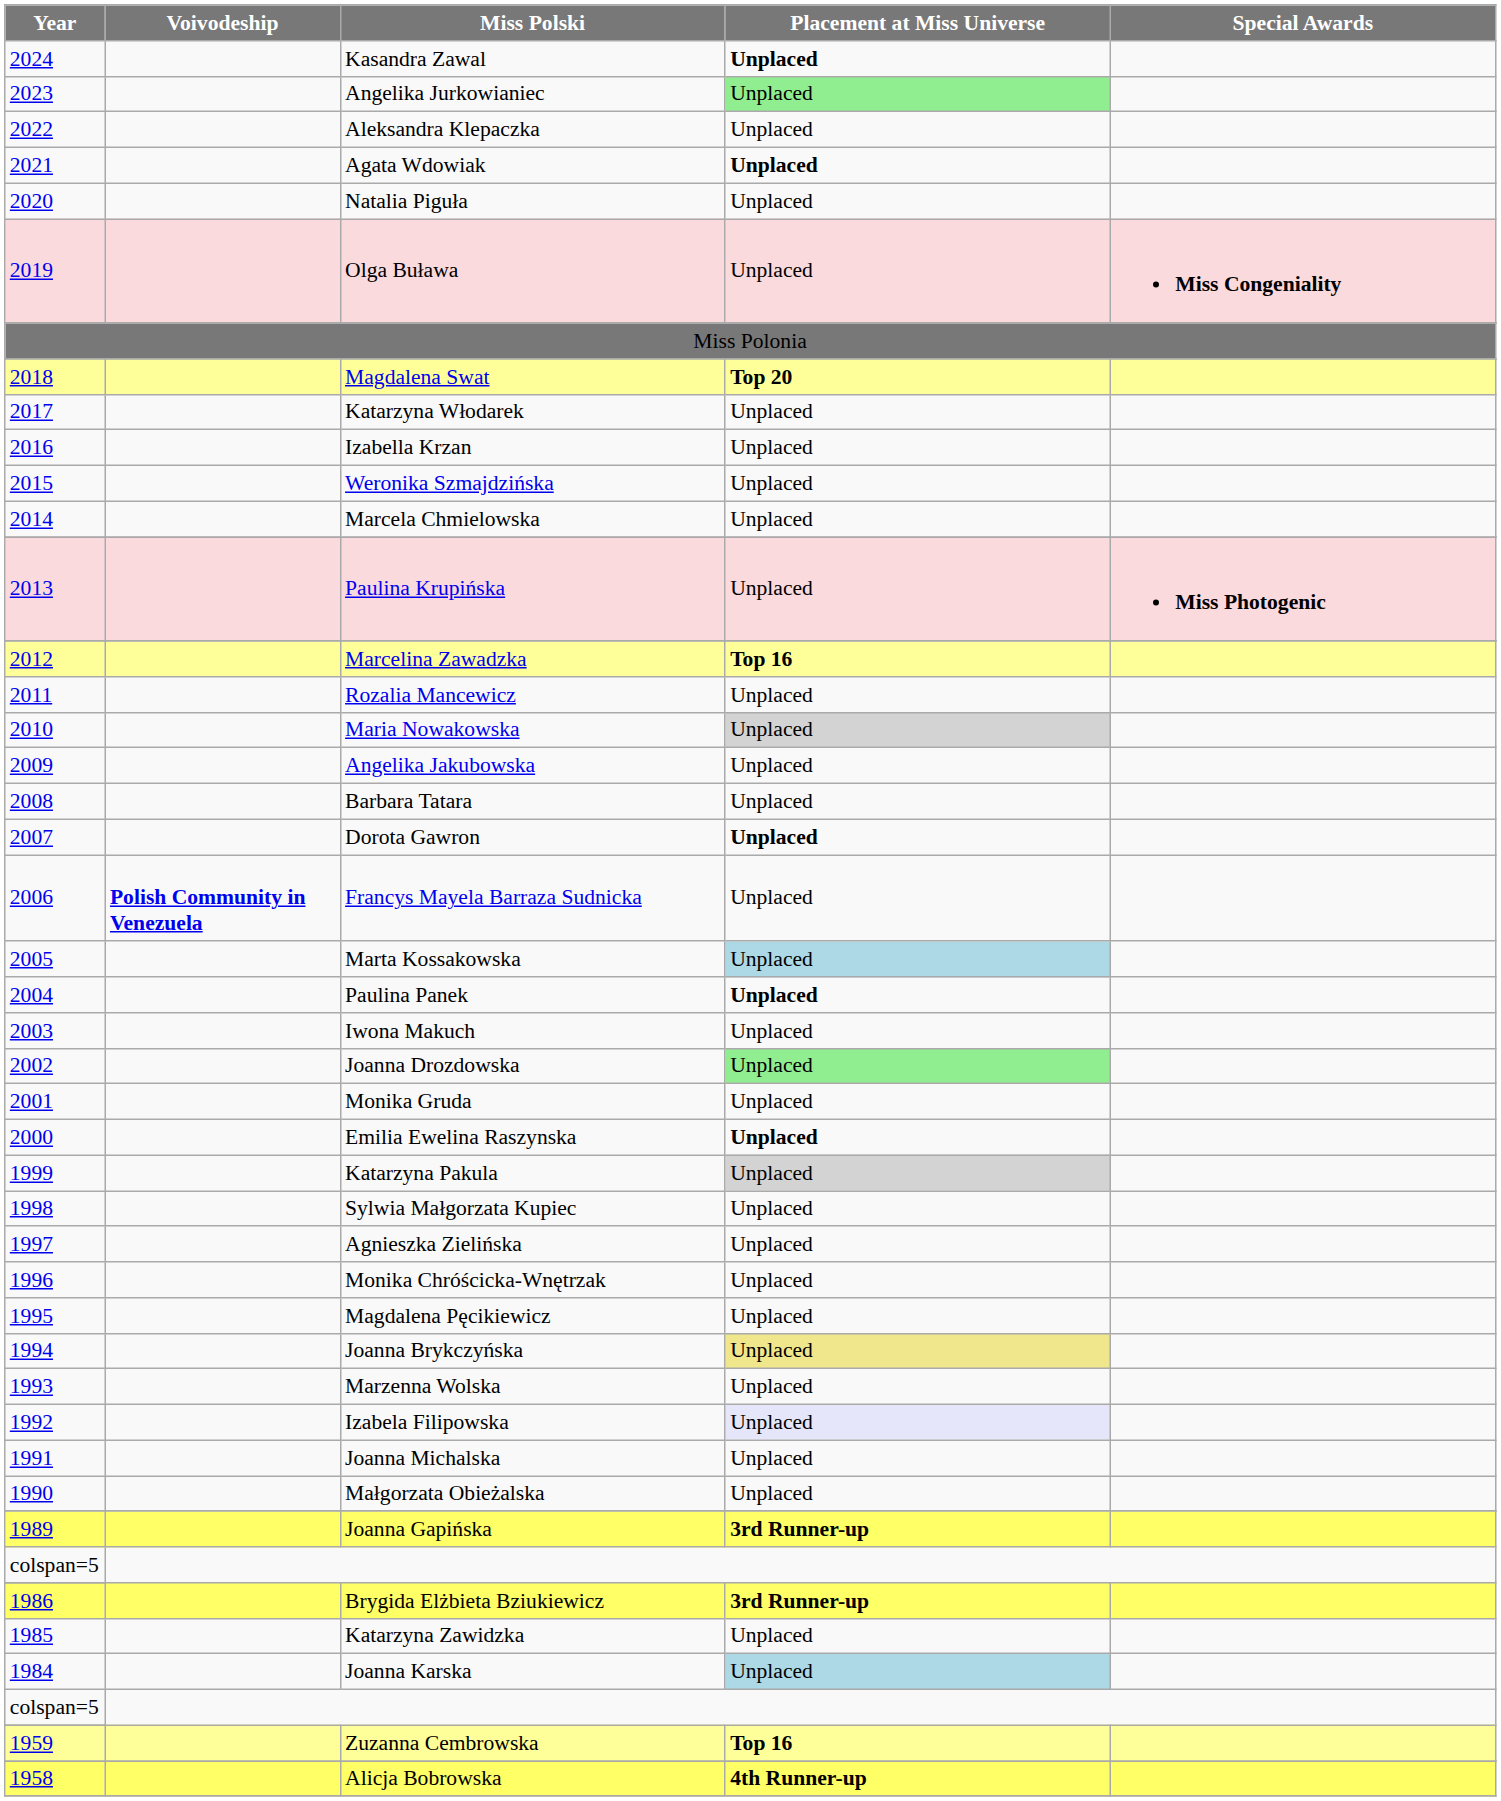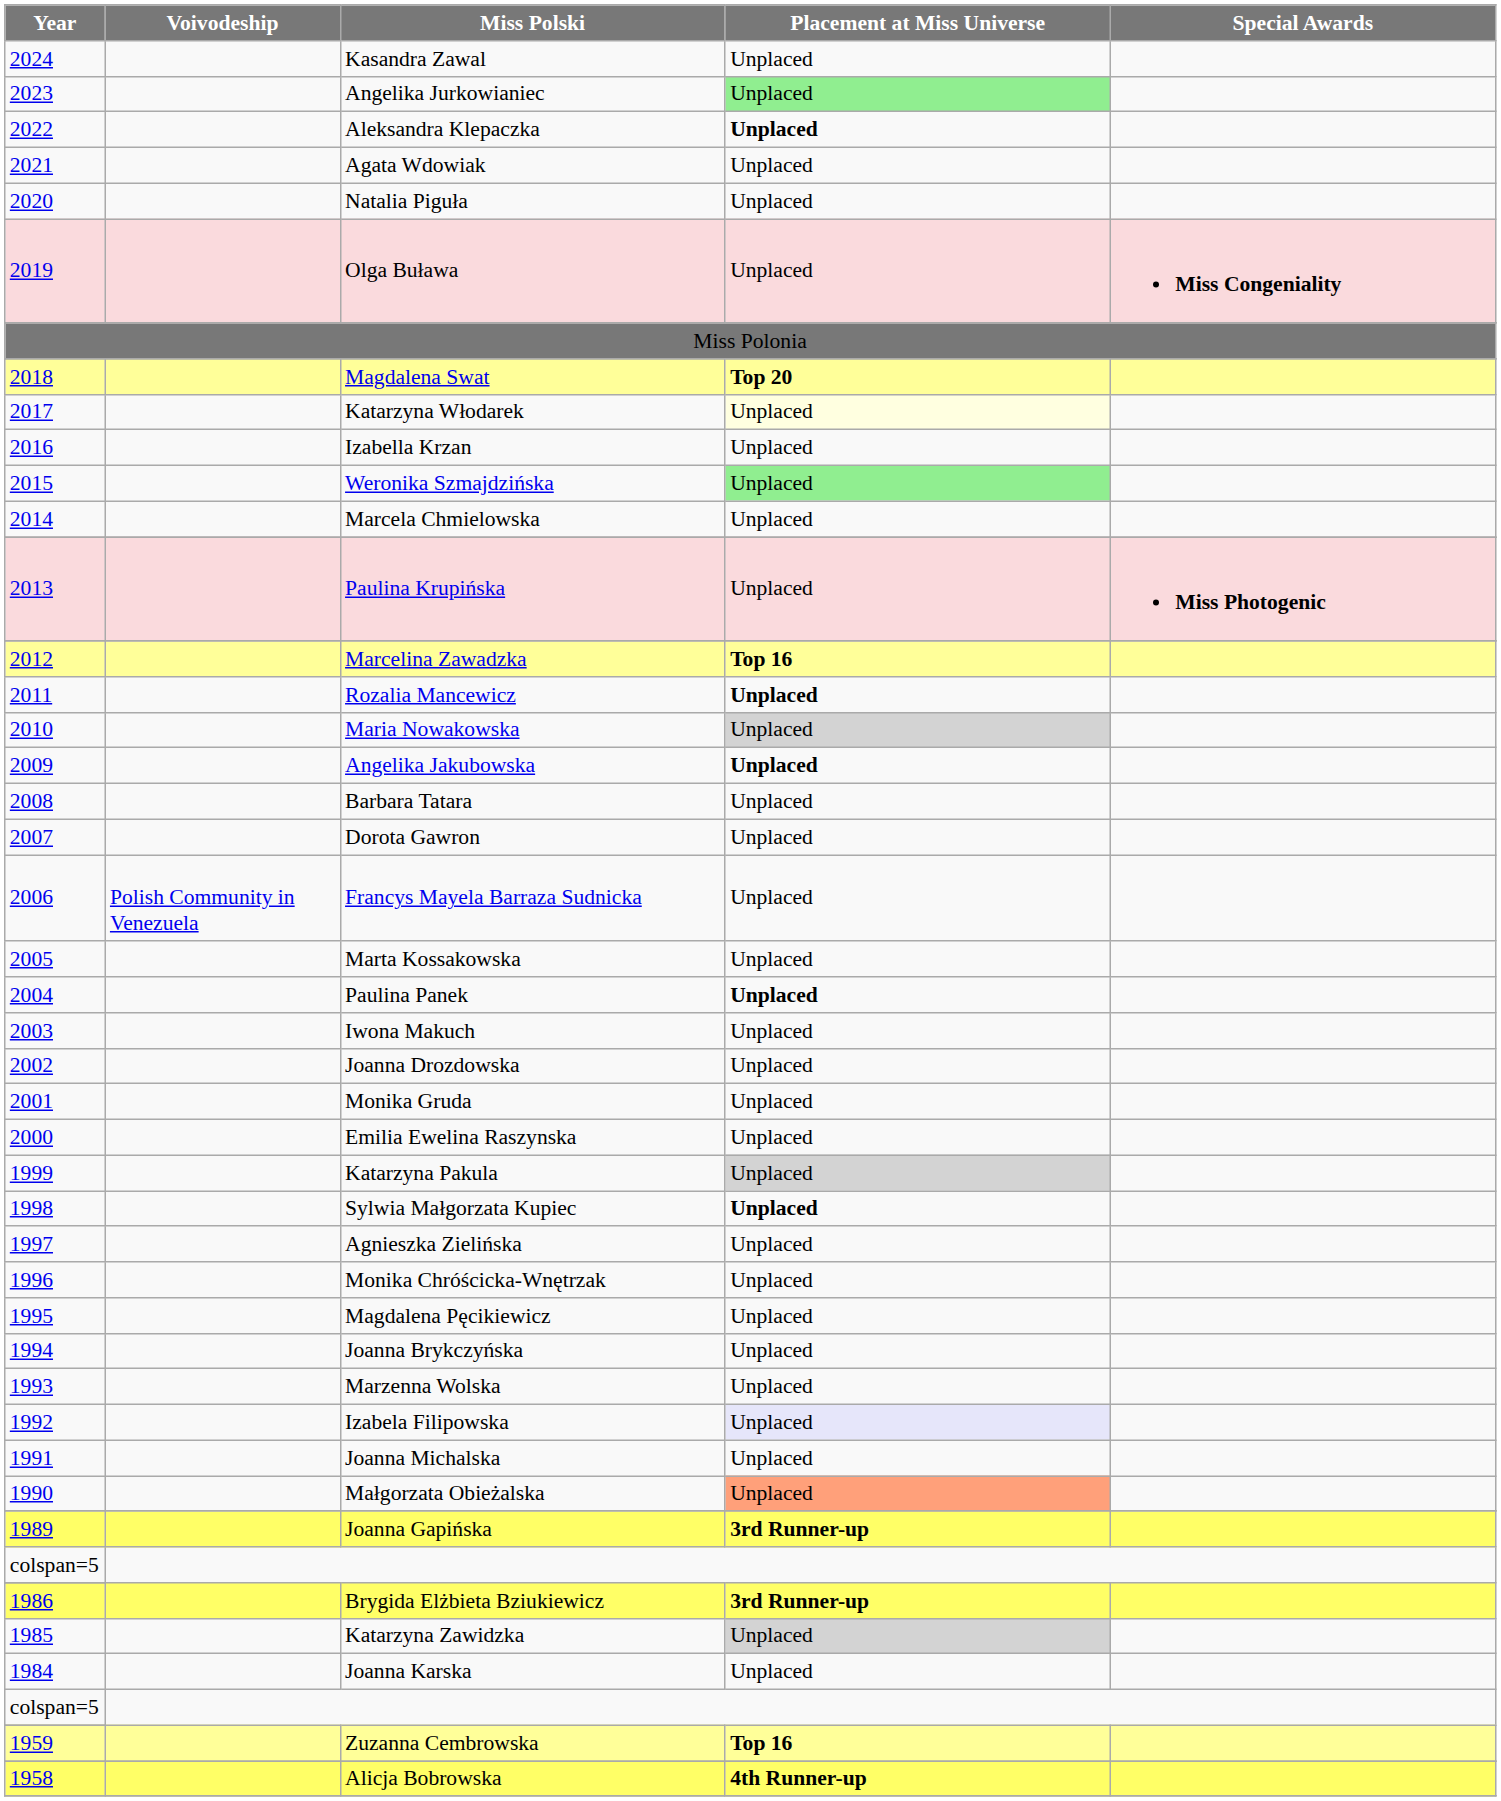(774, 58) bold -> (772, 58) normal
(772, 129) normal -> (774, 129) bold
(774, 165) bold -> (772, 165) normal
(772, 412) no background -> (772, 412) lightyellow background
(772, 483) no background -> (772, 483) lightgreen background
(772, 694) normal -> (774, 694) bold
(772, 765) normal -> (774, 765) bold
(774, 836) bold -> (772, 836) normal
(208, 910) bold -> (202, 910) normal
(772, 959) lightblue background -> (772, 959) no background
(772, 1066) lightgreen background -> (772, 1066) no background
(774, 1137) bold -> (772, 1137) normal
(772, 1208) normal -> (774, 1208) bold
(772, 1351) khaki background -> (772, 1351) no background
(772, 1493) no background -> (772, 1493) lightsalmon background
(772, 1636) no background -> (772, 1636) lightgrey background
(772, 1671) lightblue background -> (772, 1671) no background
